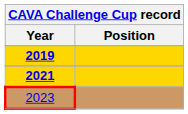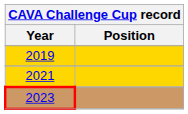(40, 55) bold -> (40, 55) normal
(40, 76) bold -> (40, 76) normal
